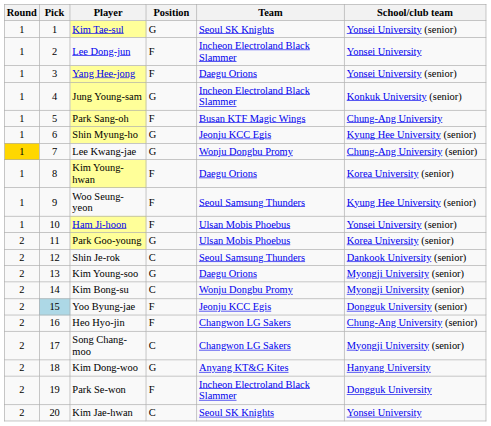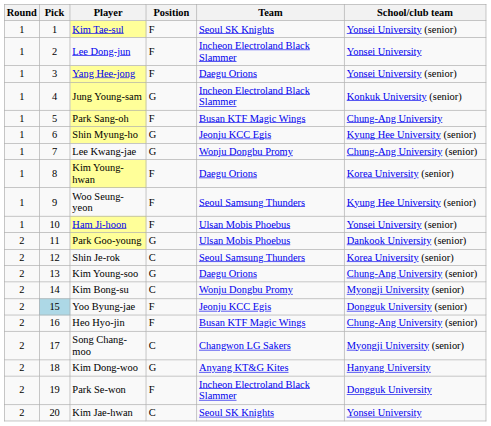(152, 29) G -> (152, 29) F
(22, 151) gold background -> (22, 151) no background
(400, 240) Korea University (senior) -> (407, 240) Dankook University (senior)
(407, 257) Dankook University (senior) -> (400, 257) Korea University (senior)
(405, 273) Myongji University (senior) -> (412, 273) Chung-Ang University (senior)
(245, 323) Changwon LG Sakers -> (252, 323) Busan KTF Magic Wings
